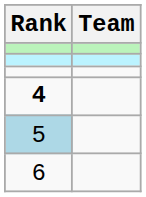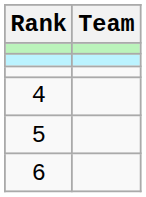(39, 96) bold -> (39, 96) normal
(39, 134) lightblue background -> (39, 134) no background
